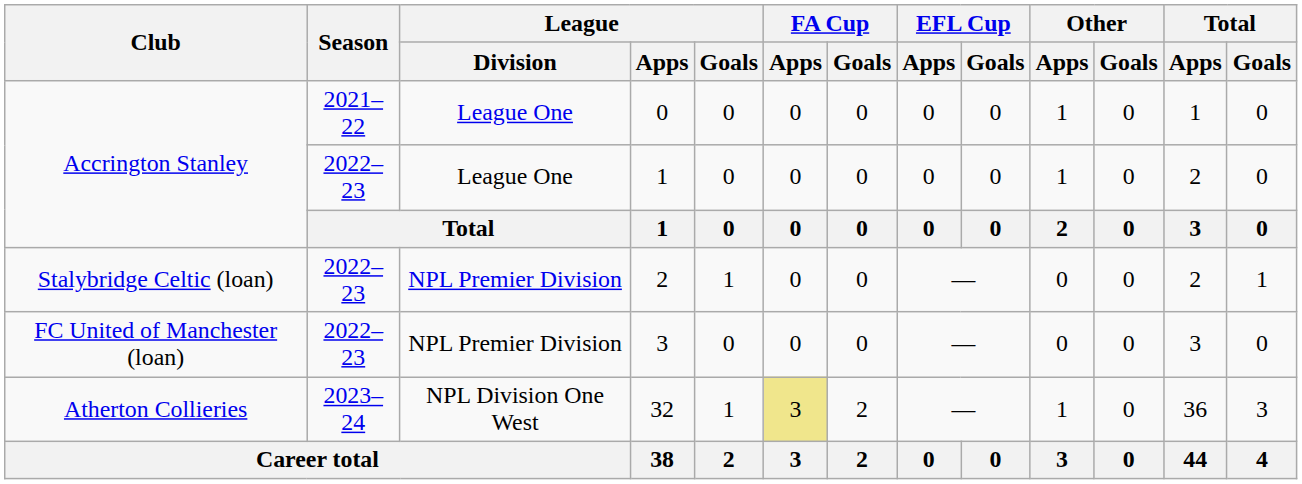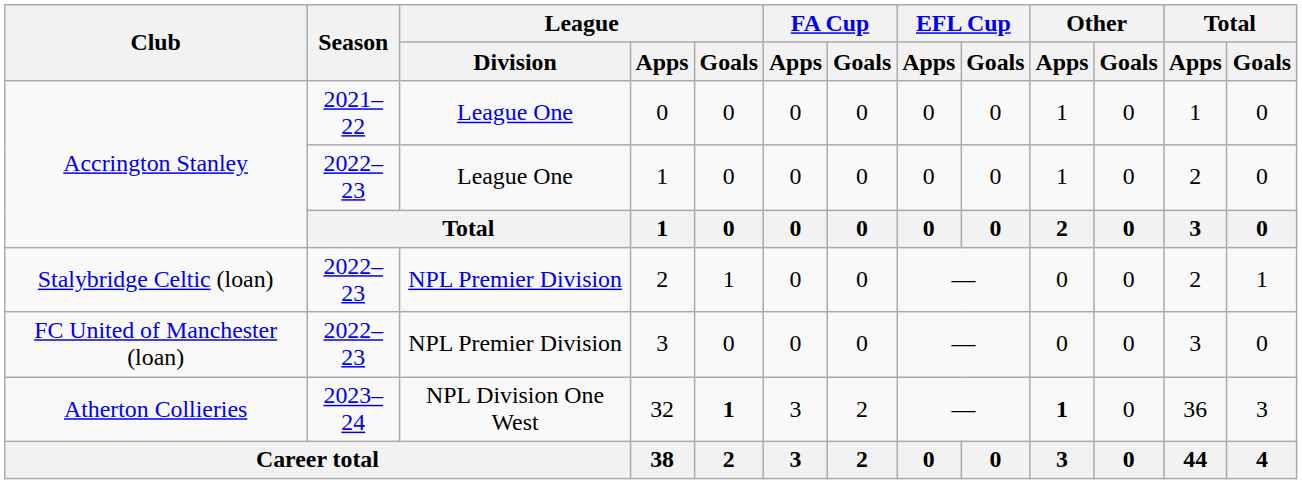(729, 408) normal -> (729, 408) bold
(795, 408) khaki background -> (795, 408) no background
(1062, 408) normal -> (1062, 408) bold
